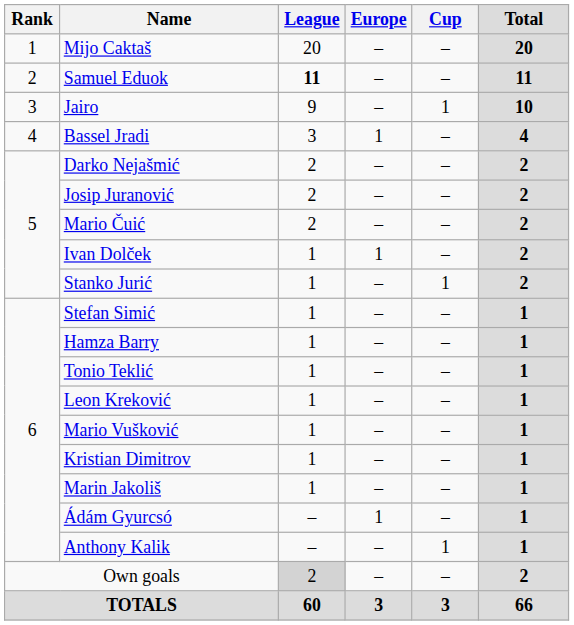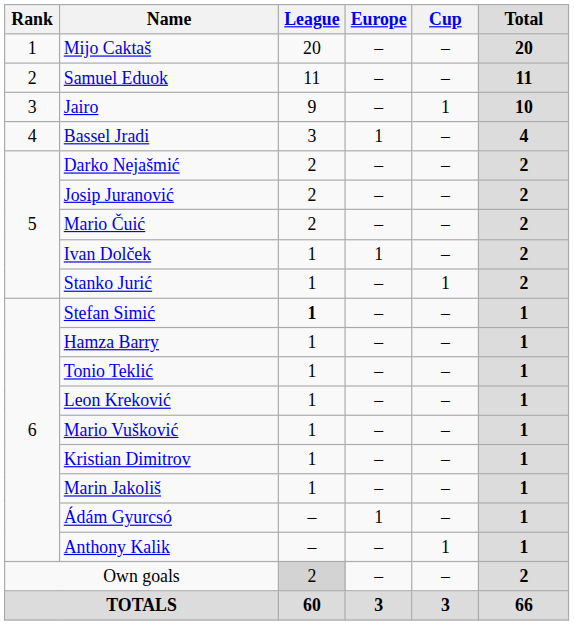(312, 77) bold -> (312, 77) normal
(312, 312) normal -> (312, 312) bold
